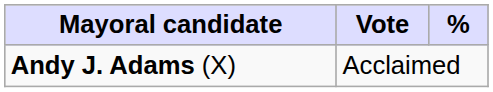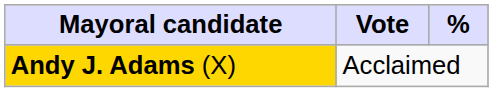(123, 65) no background -> (123, 65) gold background
